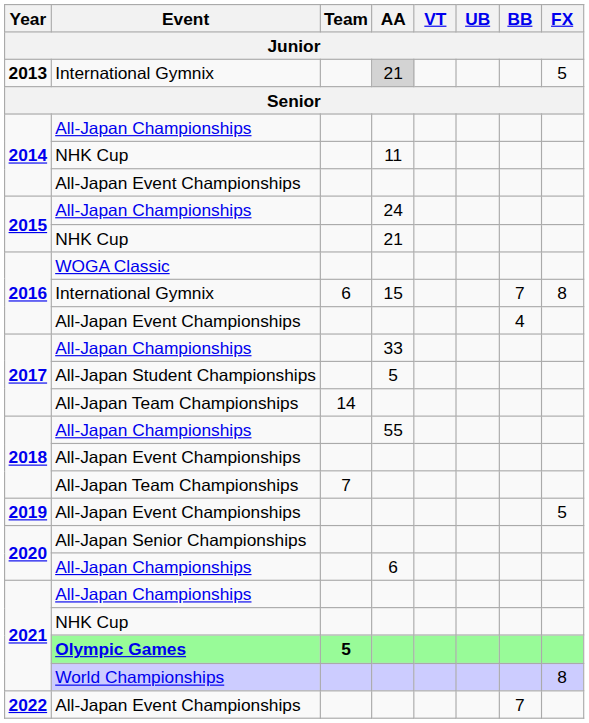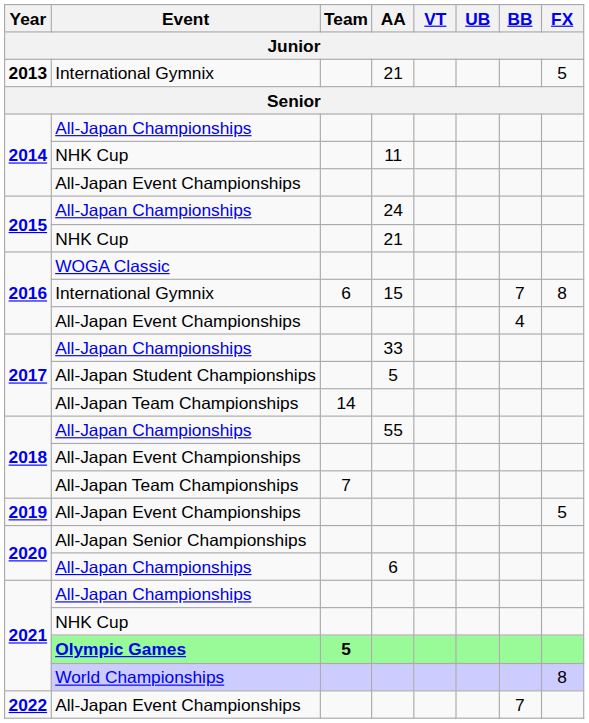(393, 73) lightgrey background -> (393, 73) no background
